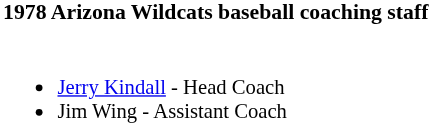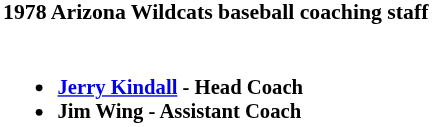(216, 100) normal -> (216, 100) bold
